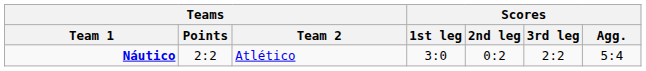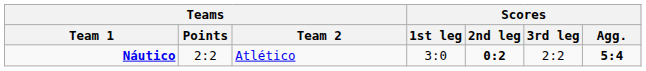(494, 55) normal -> (494, 55) bold
(612, 55) normal -> (612, 55) bold
